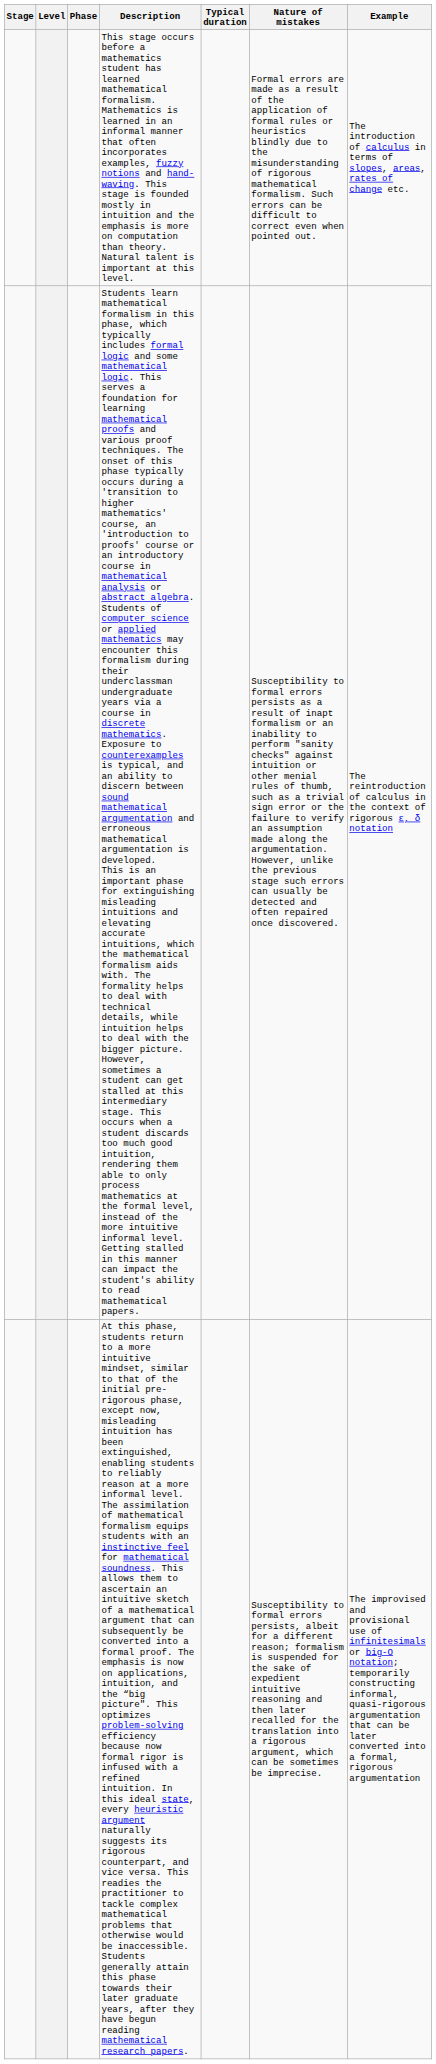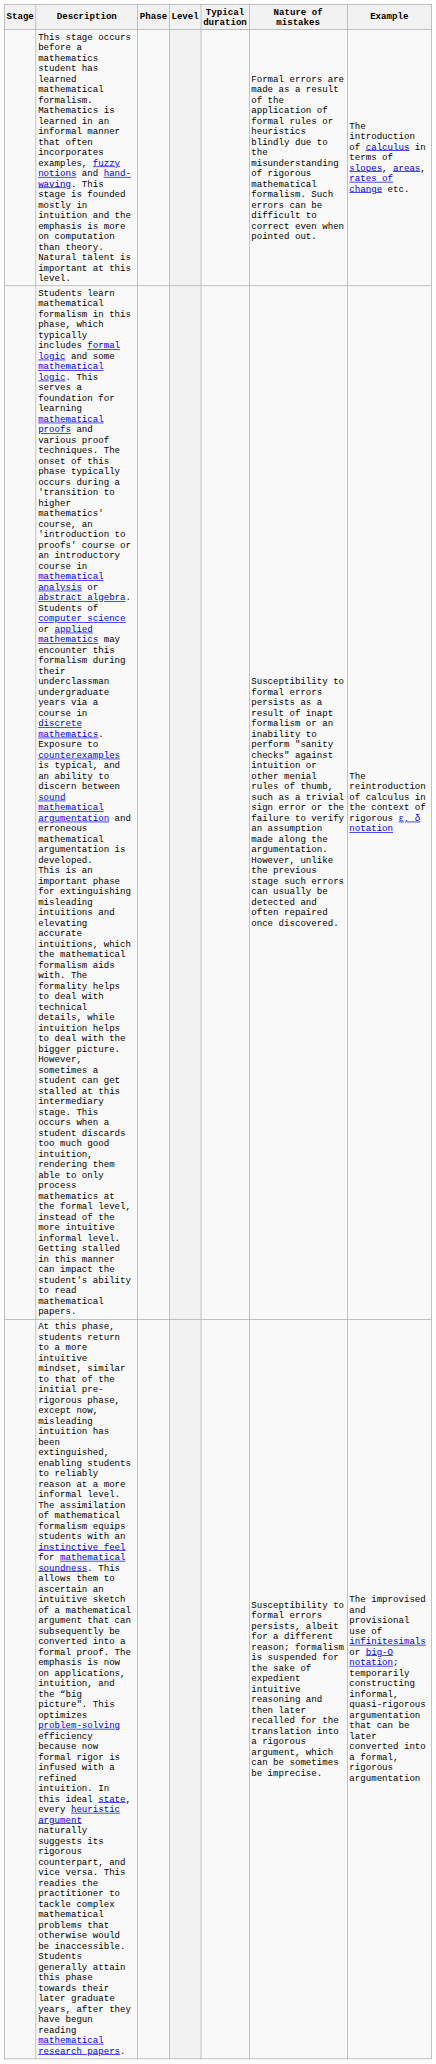columns swapped: (52, 17) <-> (150, 17)
